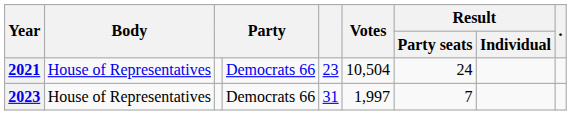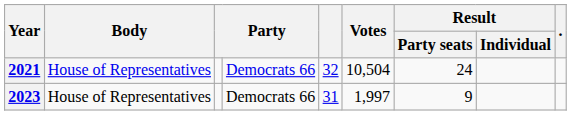(331, 70) 23 -> (331, 70) 32
(468, 97) 7 -> (468, 97) 9
